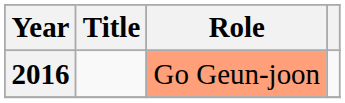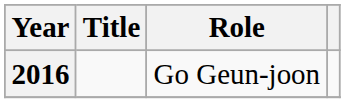(237, 73) lightsalmon background -> (237, 73) no background
